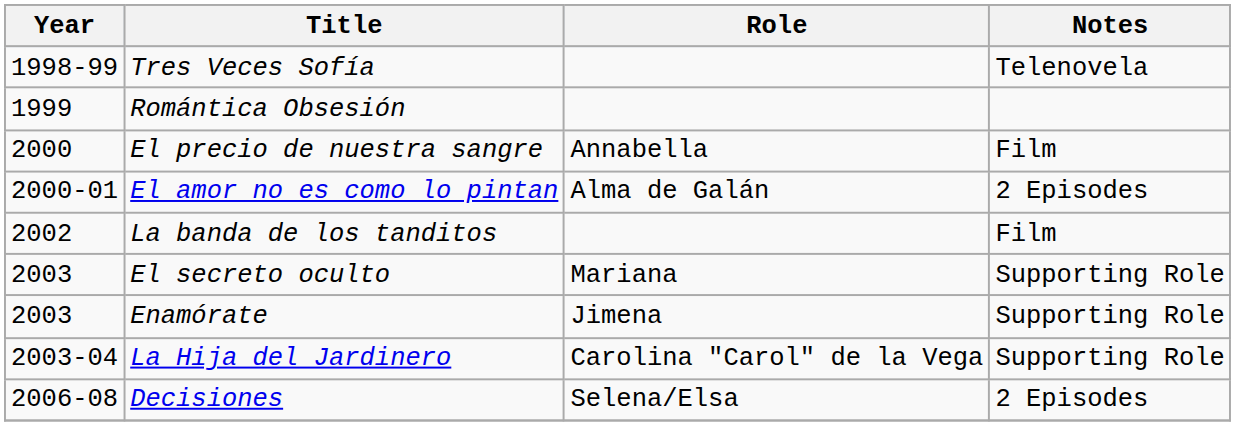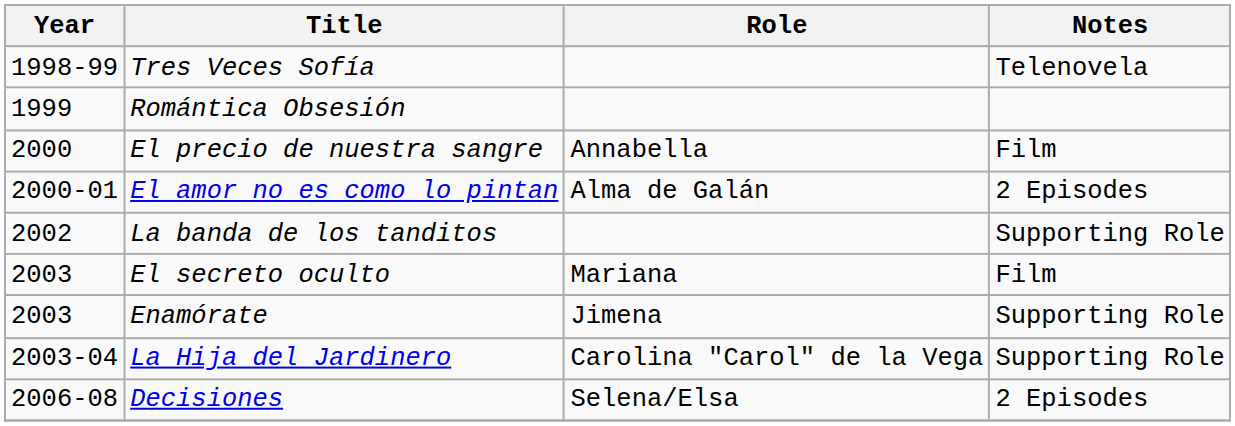(1026, 233) Film -> (1110, 233) Supporting Role
(1110, 275) Supporting Role -> (1026, 275) Film
